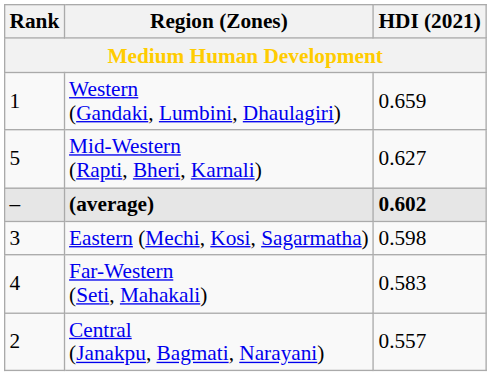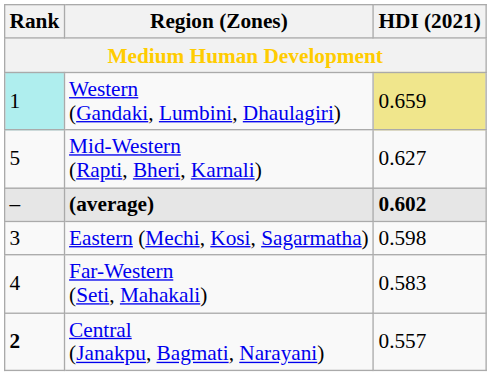(15, 100) no background -> (15, 100) paleturquoise background
(402, 100) no background -> (402, 100) khaki background
(15, 341) normal -> (15, 341) bold
